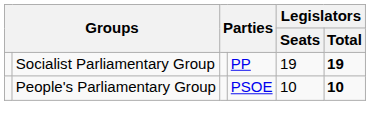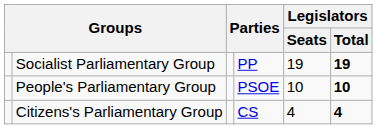+ row: (119, 111)
